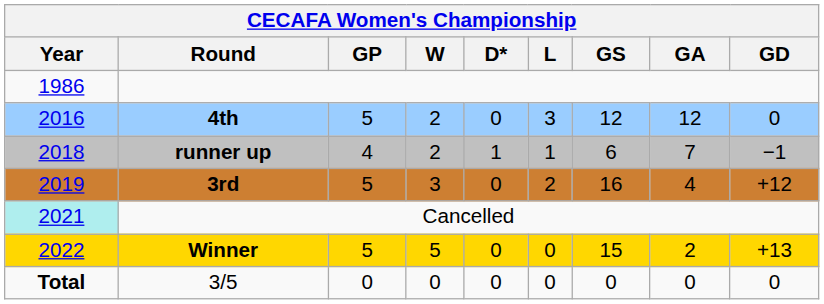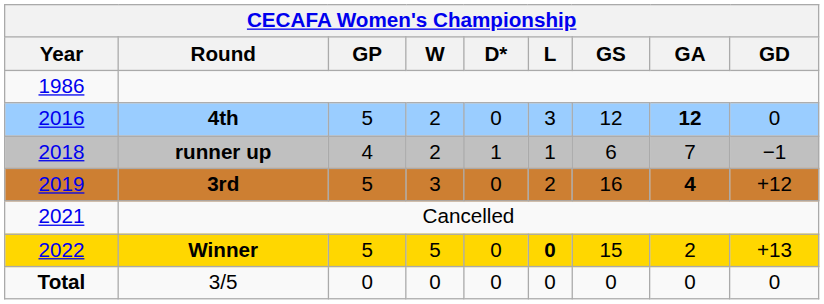(690, 119) normal -> (690, 119) bold
(690, 184) normal -> (690, 184) bold
(61, 217) paleturquoise background -> (61, 217) no background
(550, 250) normal -> (550, 250) bold
